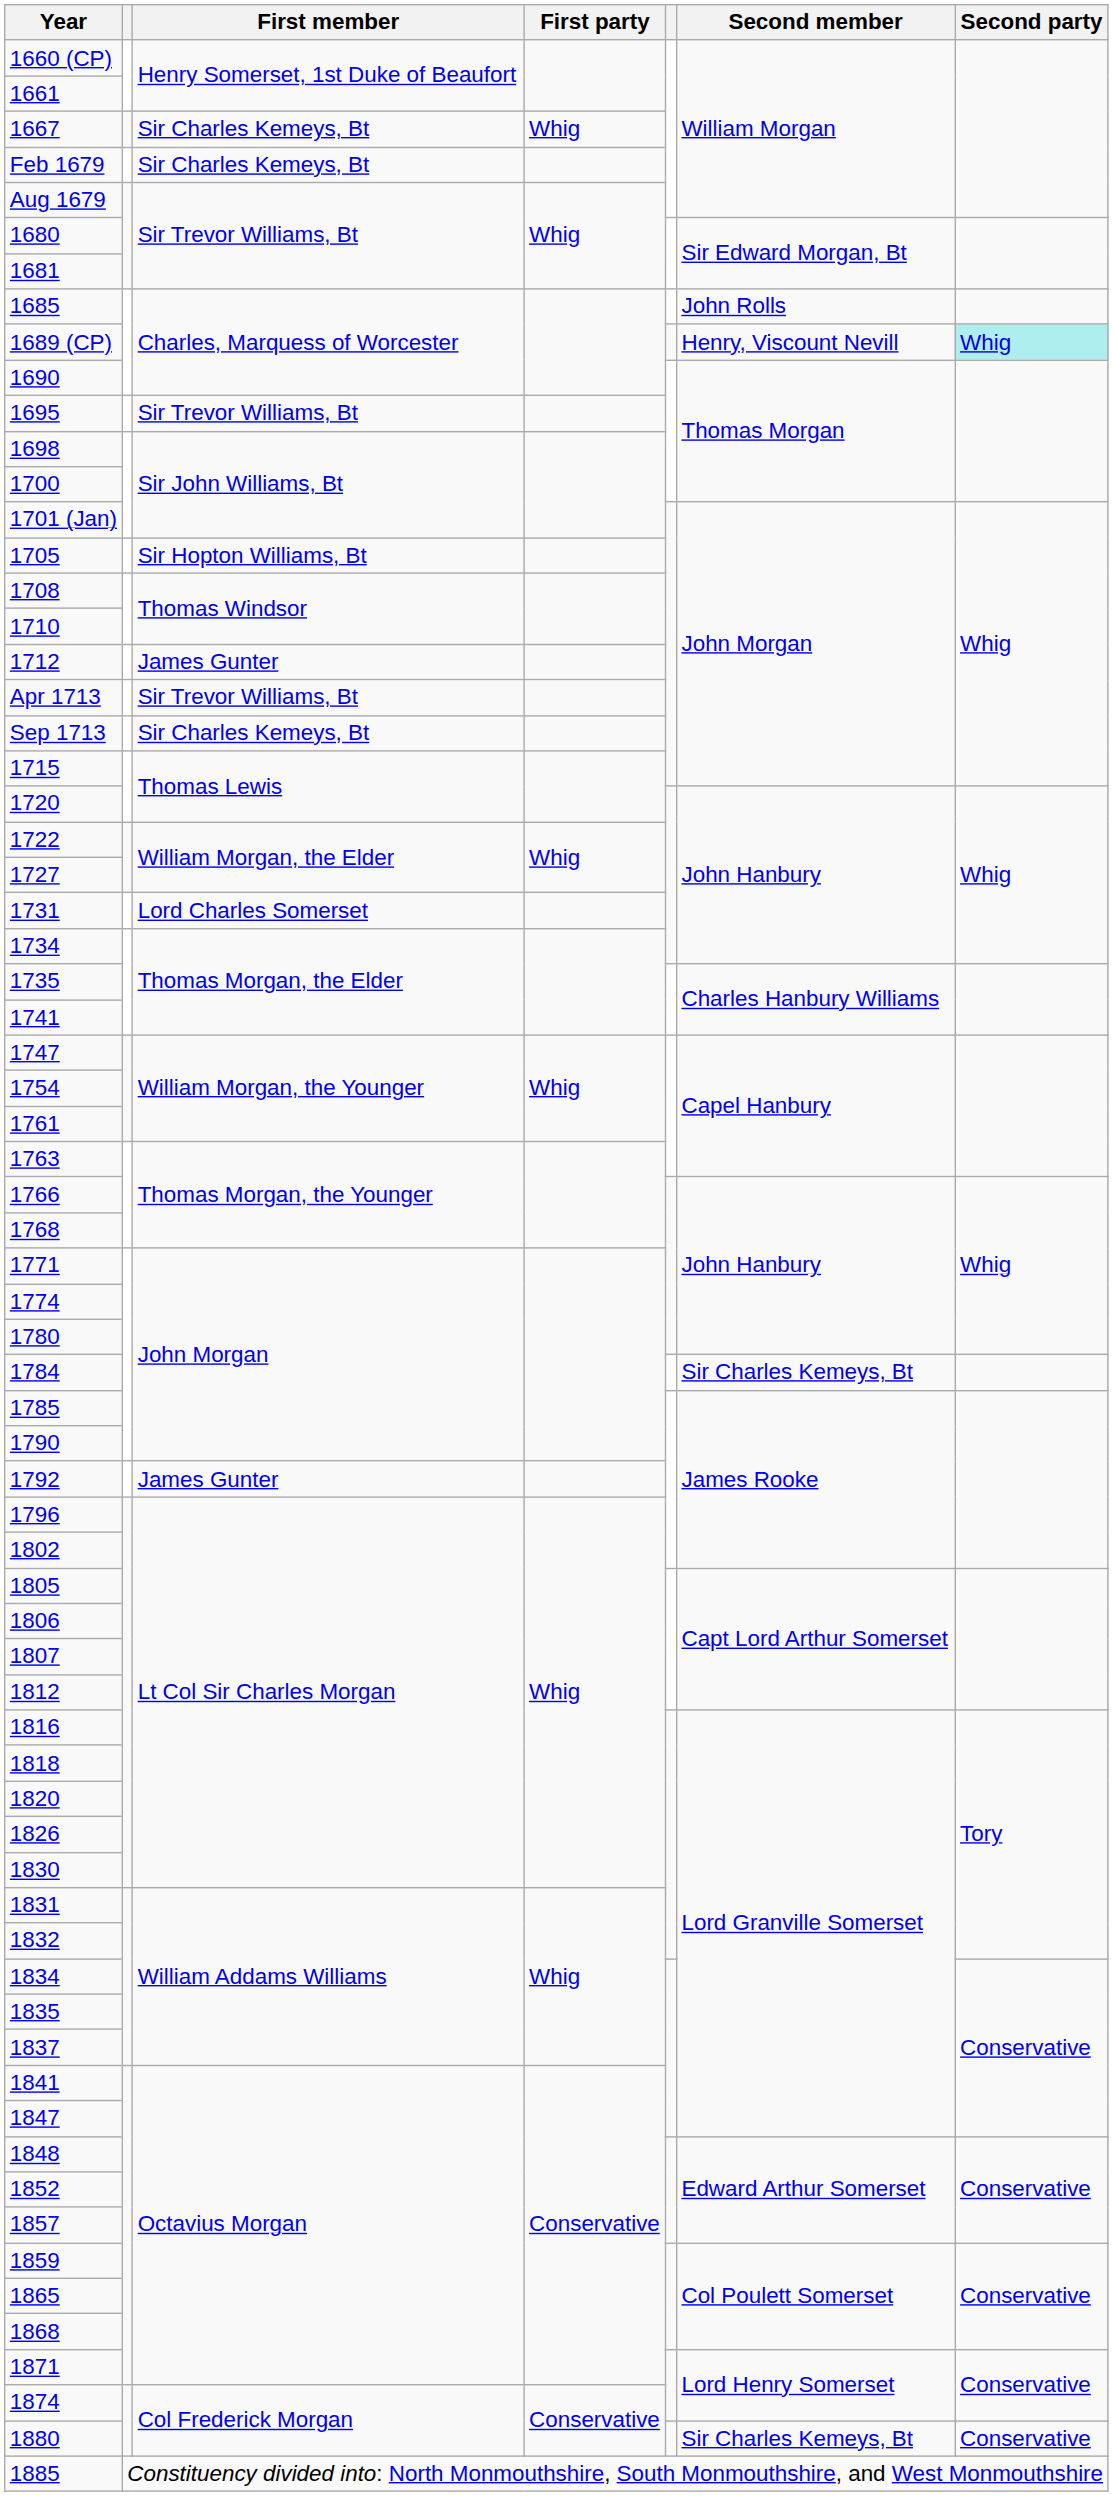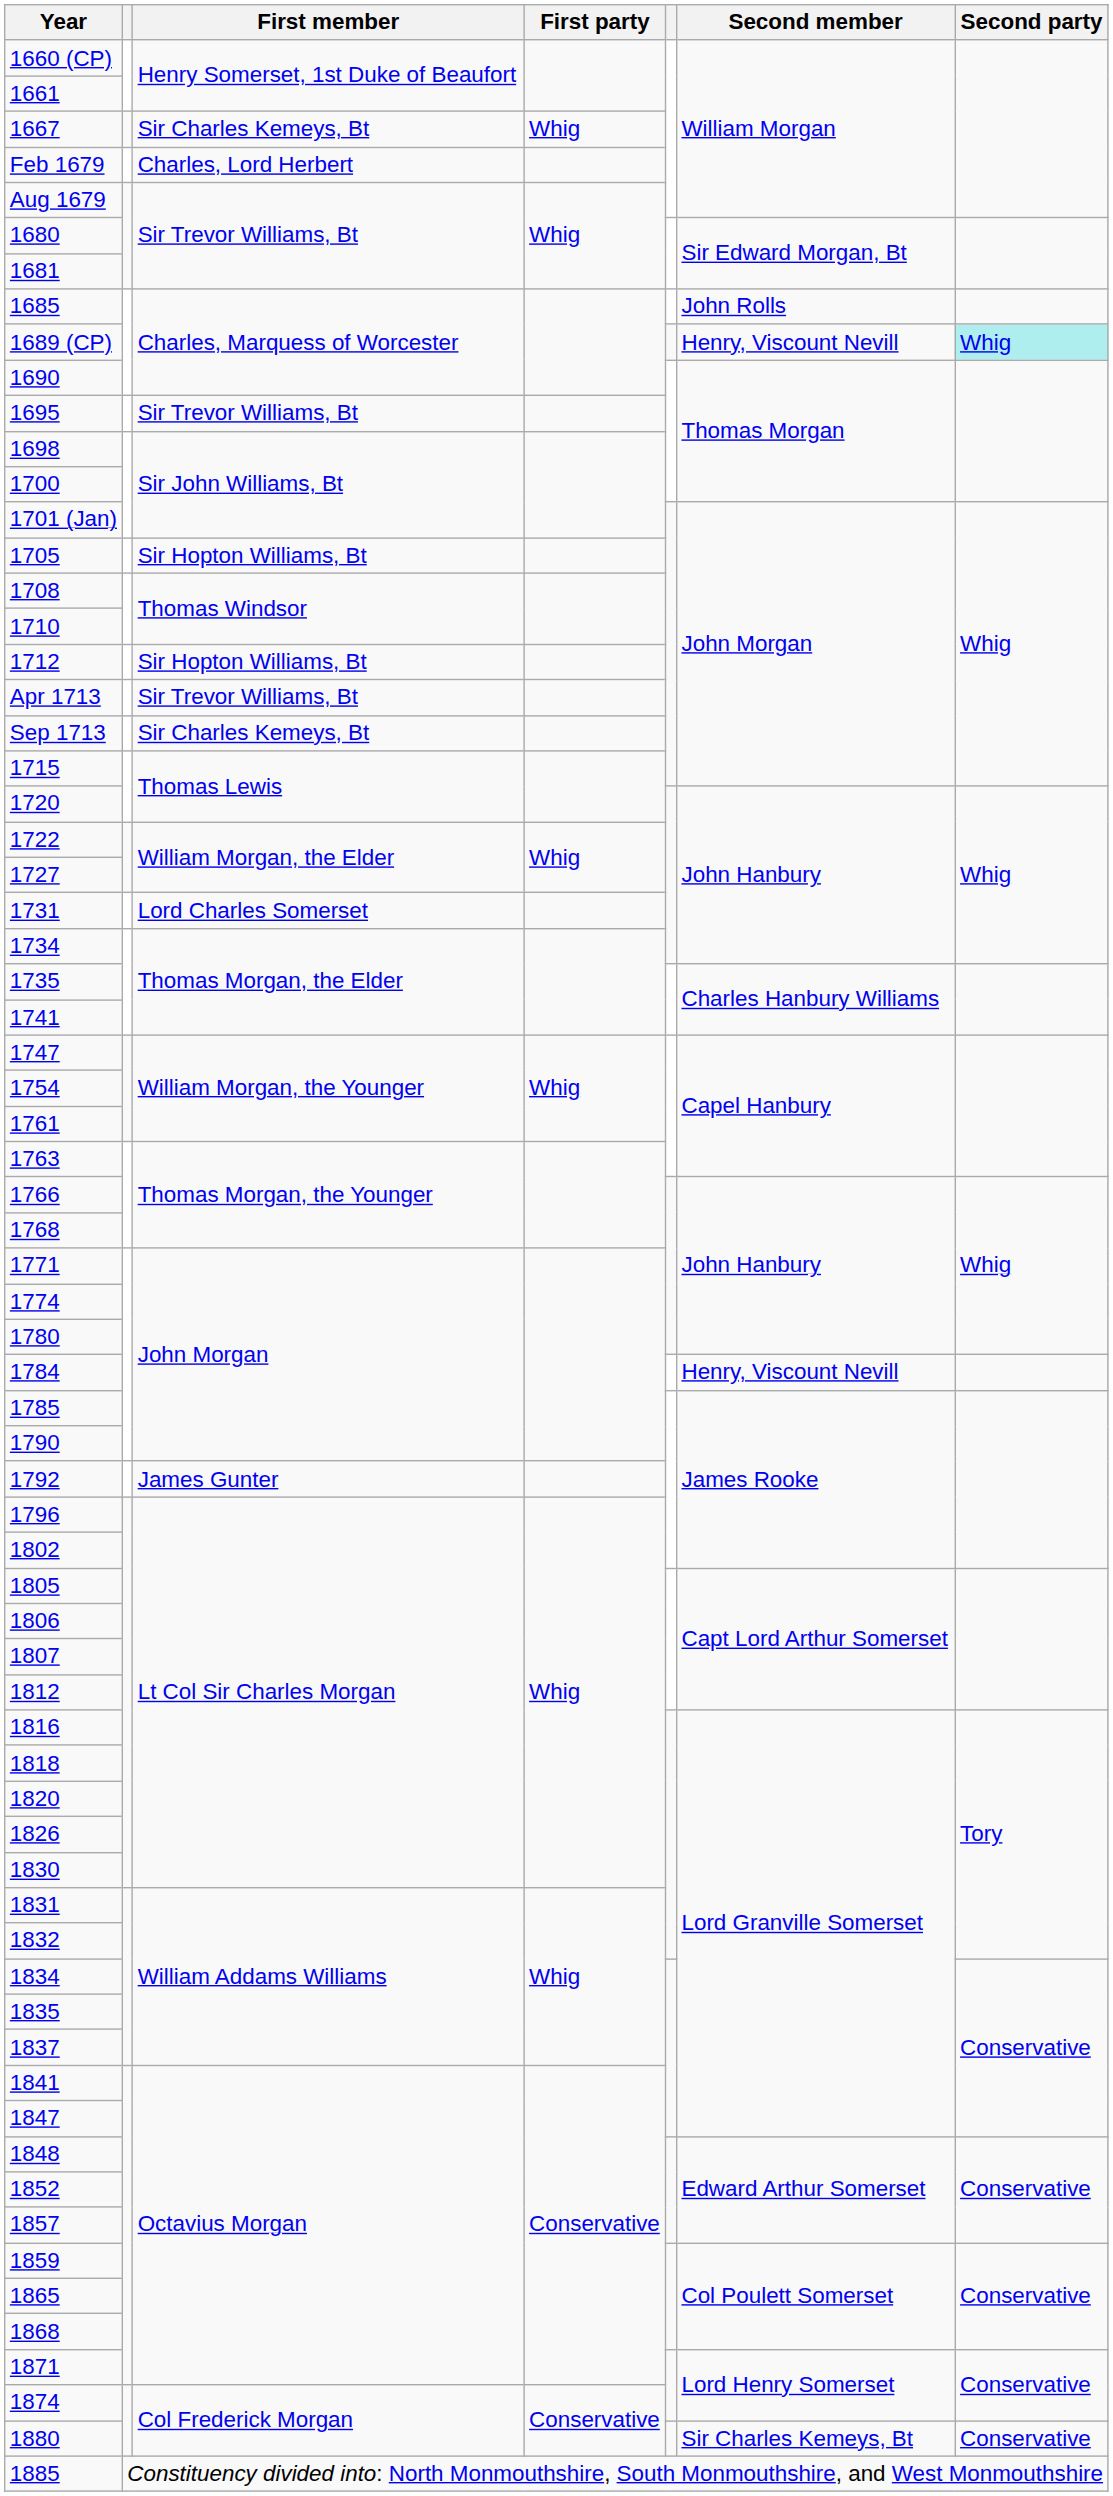(253, 164) Sir Charles Kemeys, Bt -> (245, 164) Charles, Lord Herbert
(208, 661) James Gunter -> (252, 661) Sir Hopton Williams, Bt
(797, 1372) Sir Charles Kemeys, Bt -> (790, 1372) Henry, Viscount Nevill
